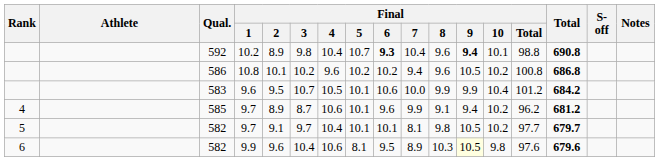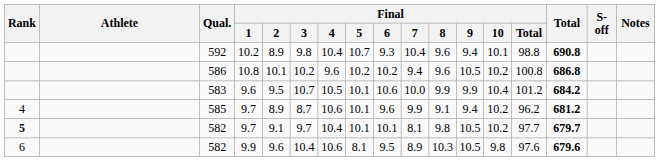(387, 52) bold -> (387, 52) normal
(470, 52) bold -> (470, 52) normal
(22, 128) normal -> (22, 128) bold
(470, 147) lightyellow background -> (470, 147) no background
